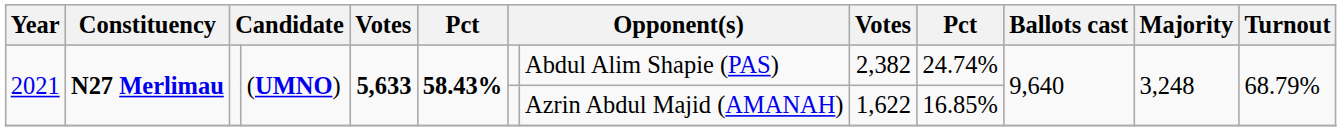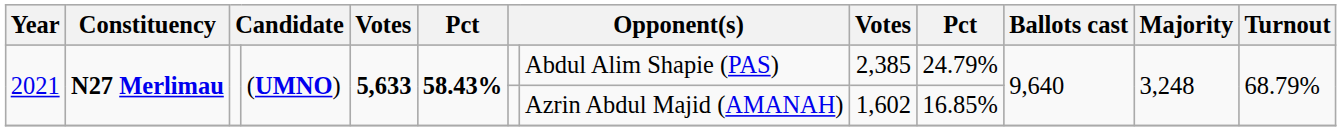(884, 65) 2,382 -> (884, 65) 2,385
(960, 65) 24.74% -> (960, 65) 24.79%
(884, 105) 1,622 -> (884, 105) 1,602
